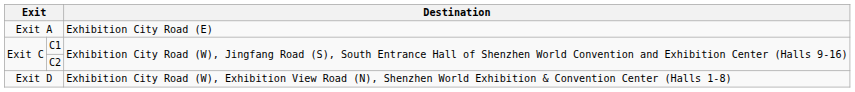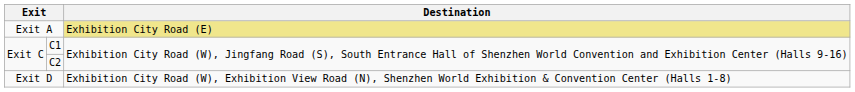(139, 29) no background -> (139, 29) khaki background
